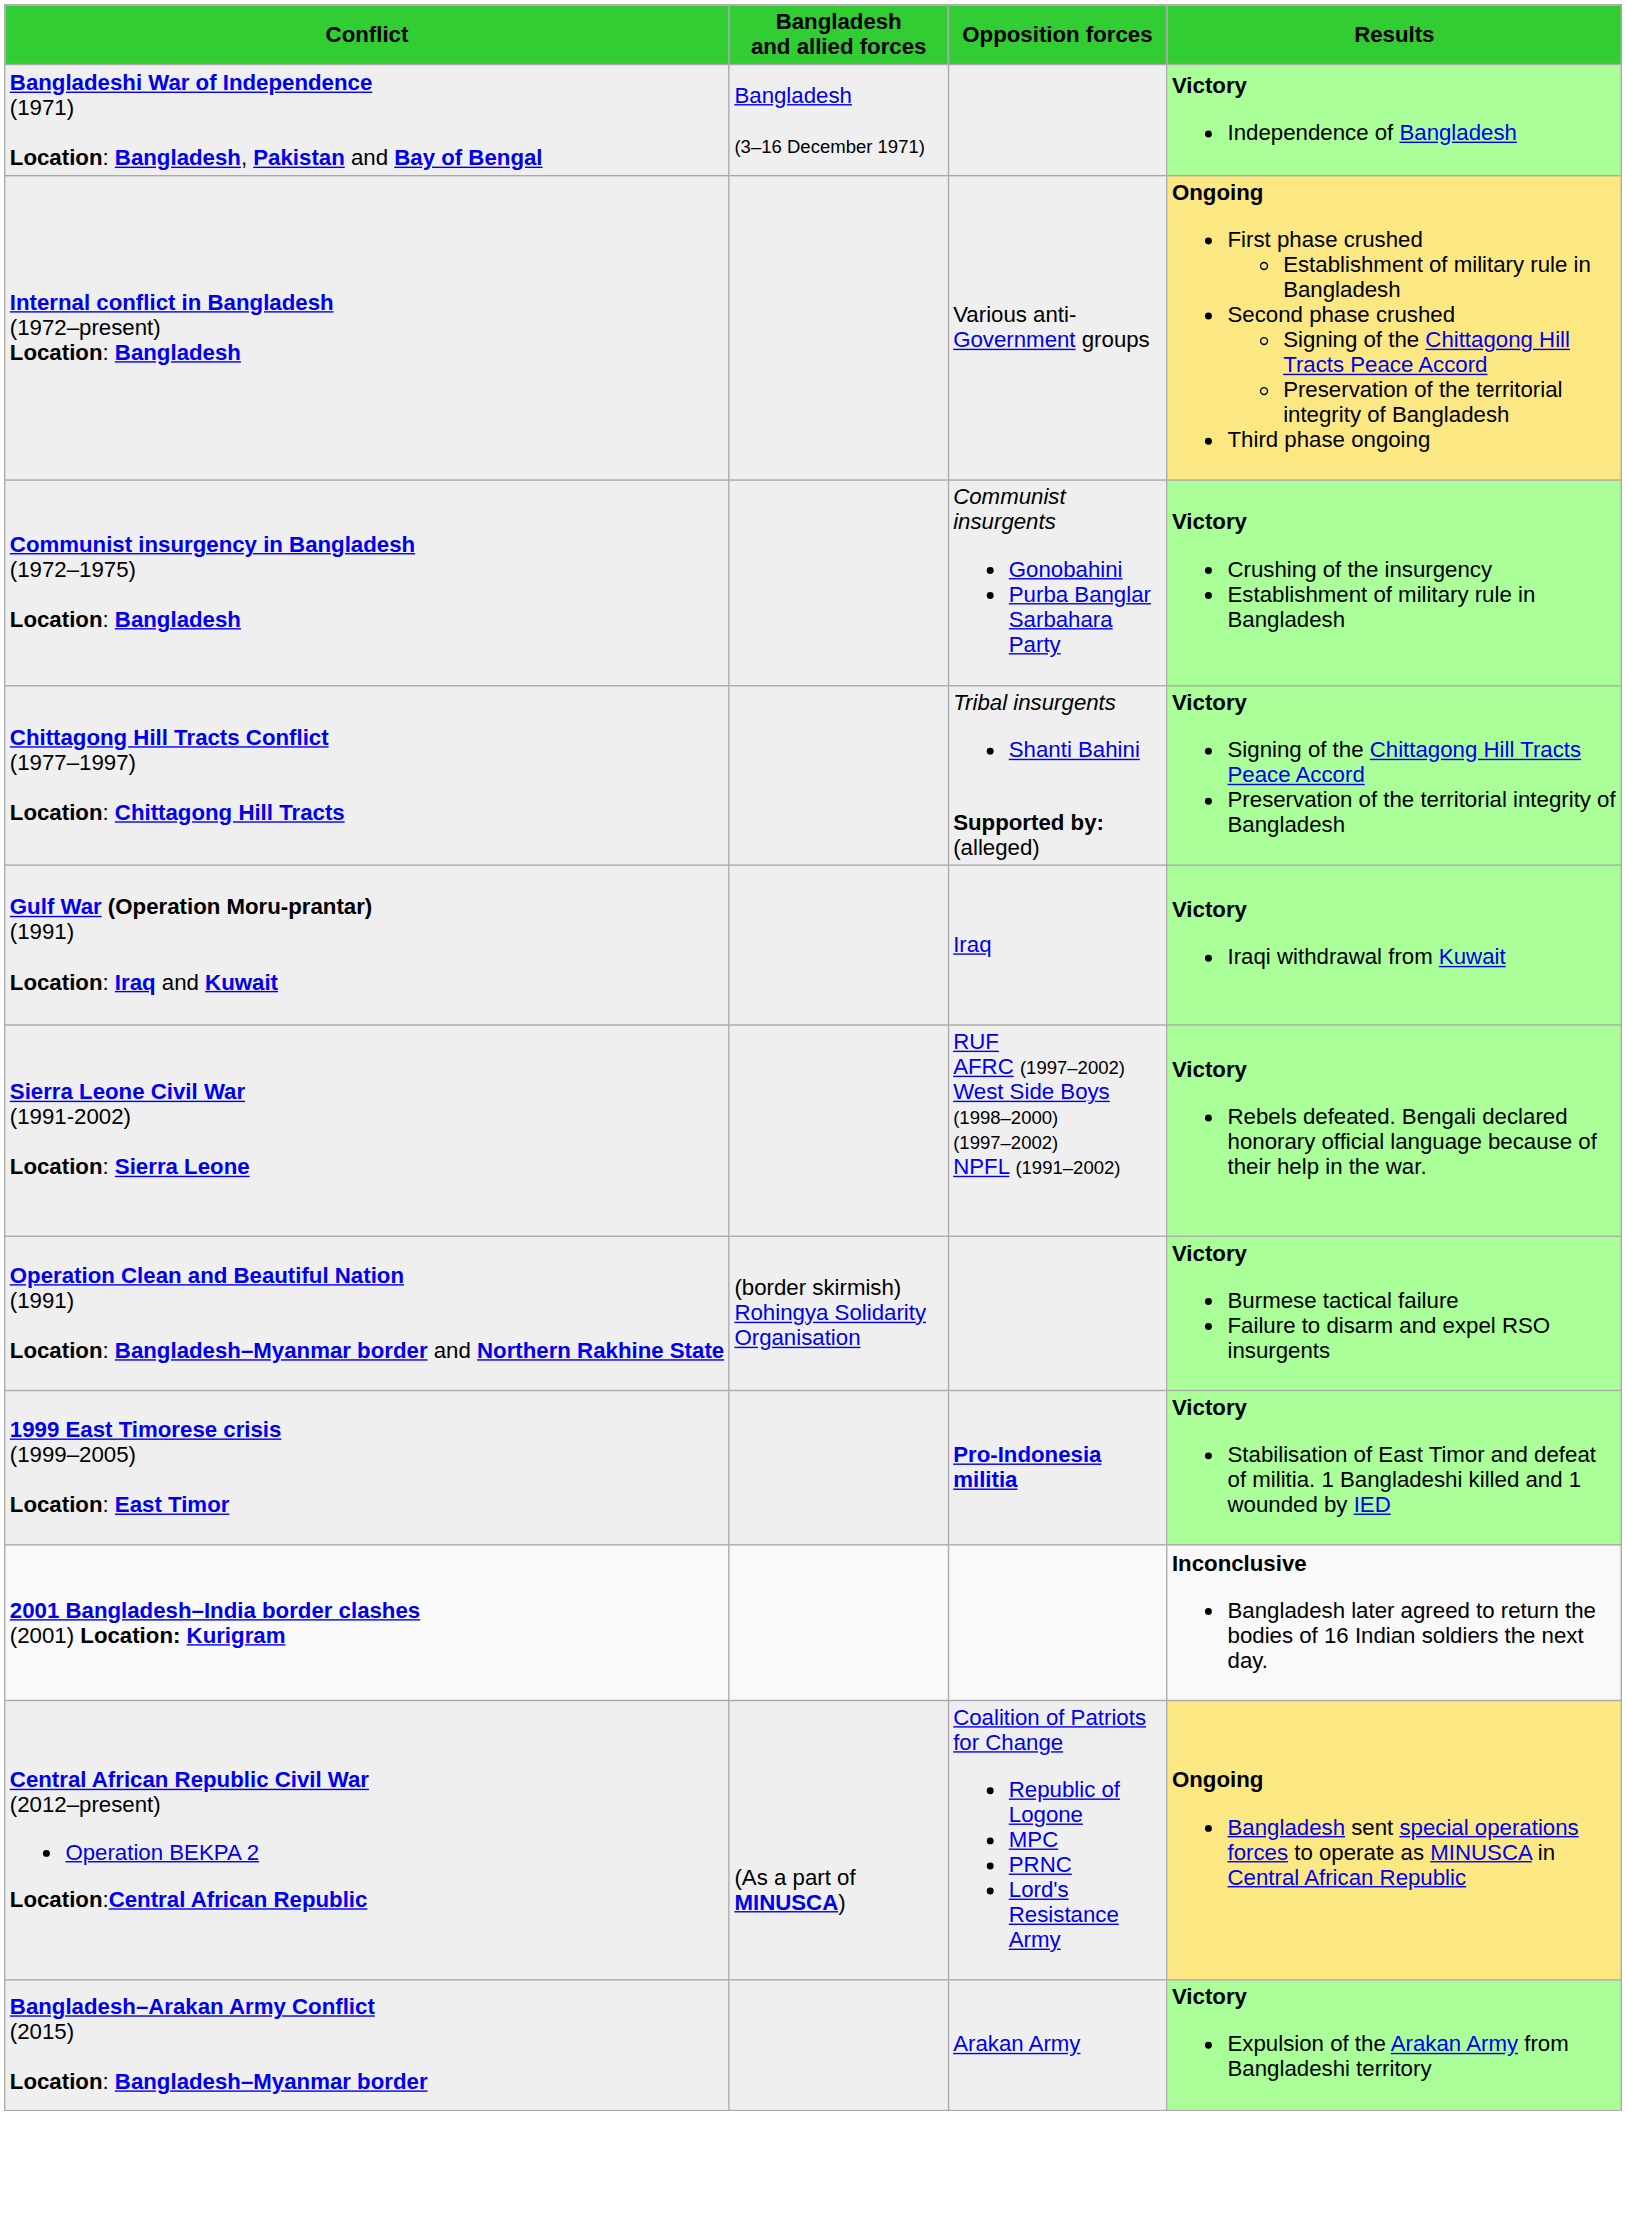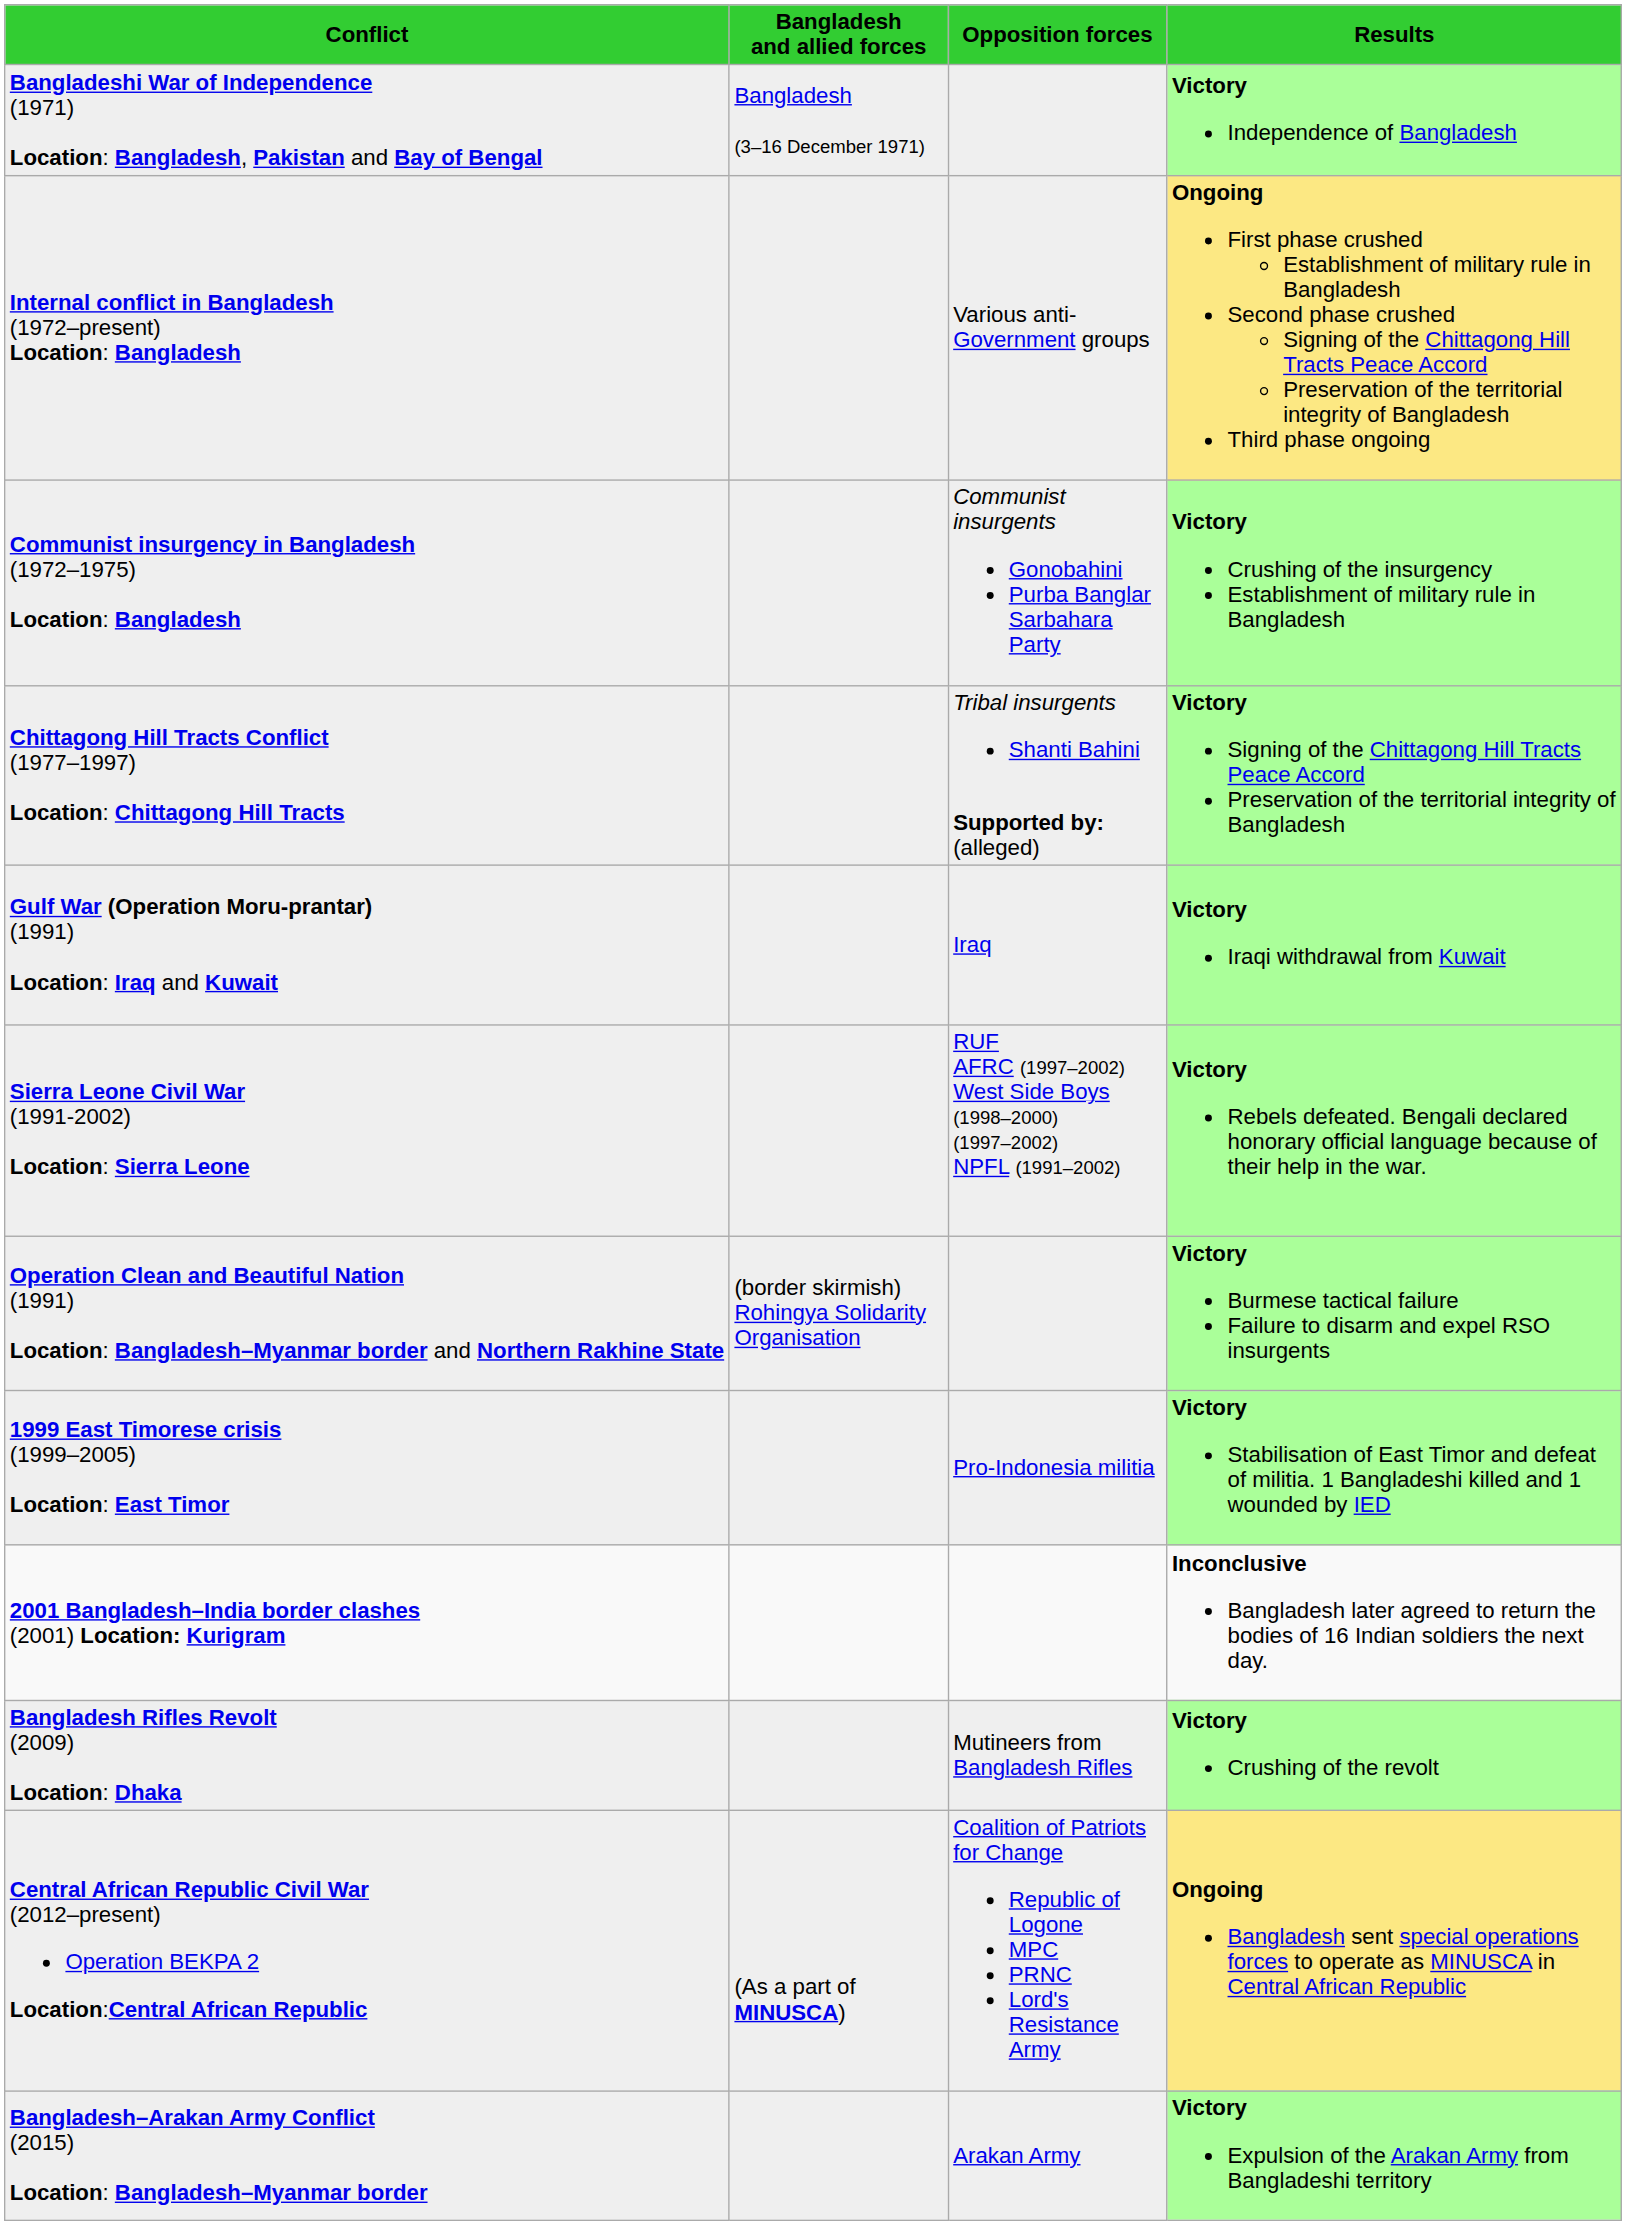(1027, 1467) bold -> (1054, 1467) normal
+ row: (143, 1755)
